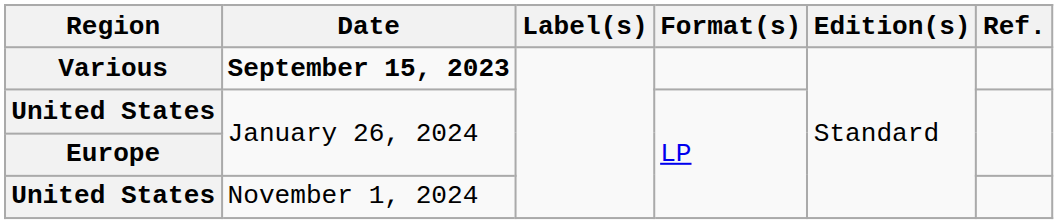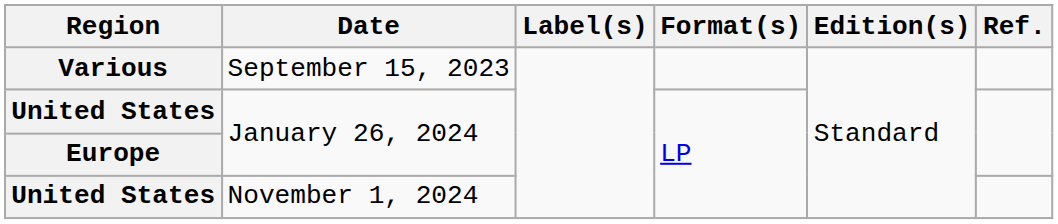(369, 69) bold -> (369, 69) normal
